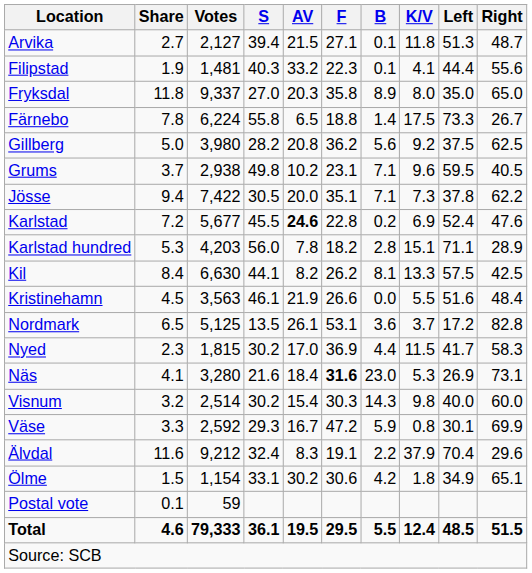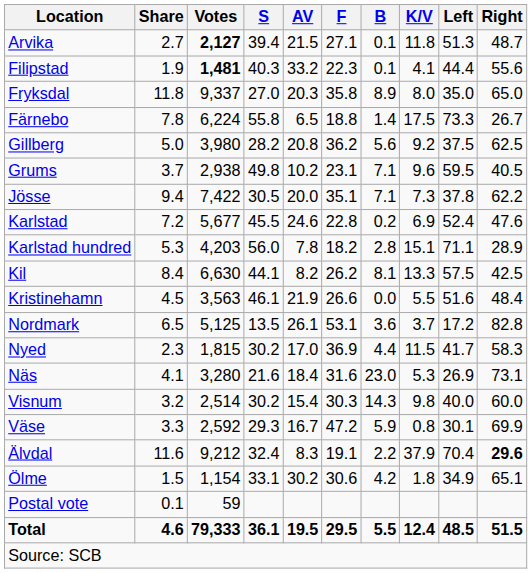(220, 42) normal -> (220, 42) bold
(220, 68) normal -> (220, 68) bold
(303, 222) bold -> (303, 222) normal
(342, 376) bold -> (342, 376) normal
(507, 453) normal -> (507, 453) bold
